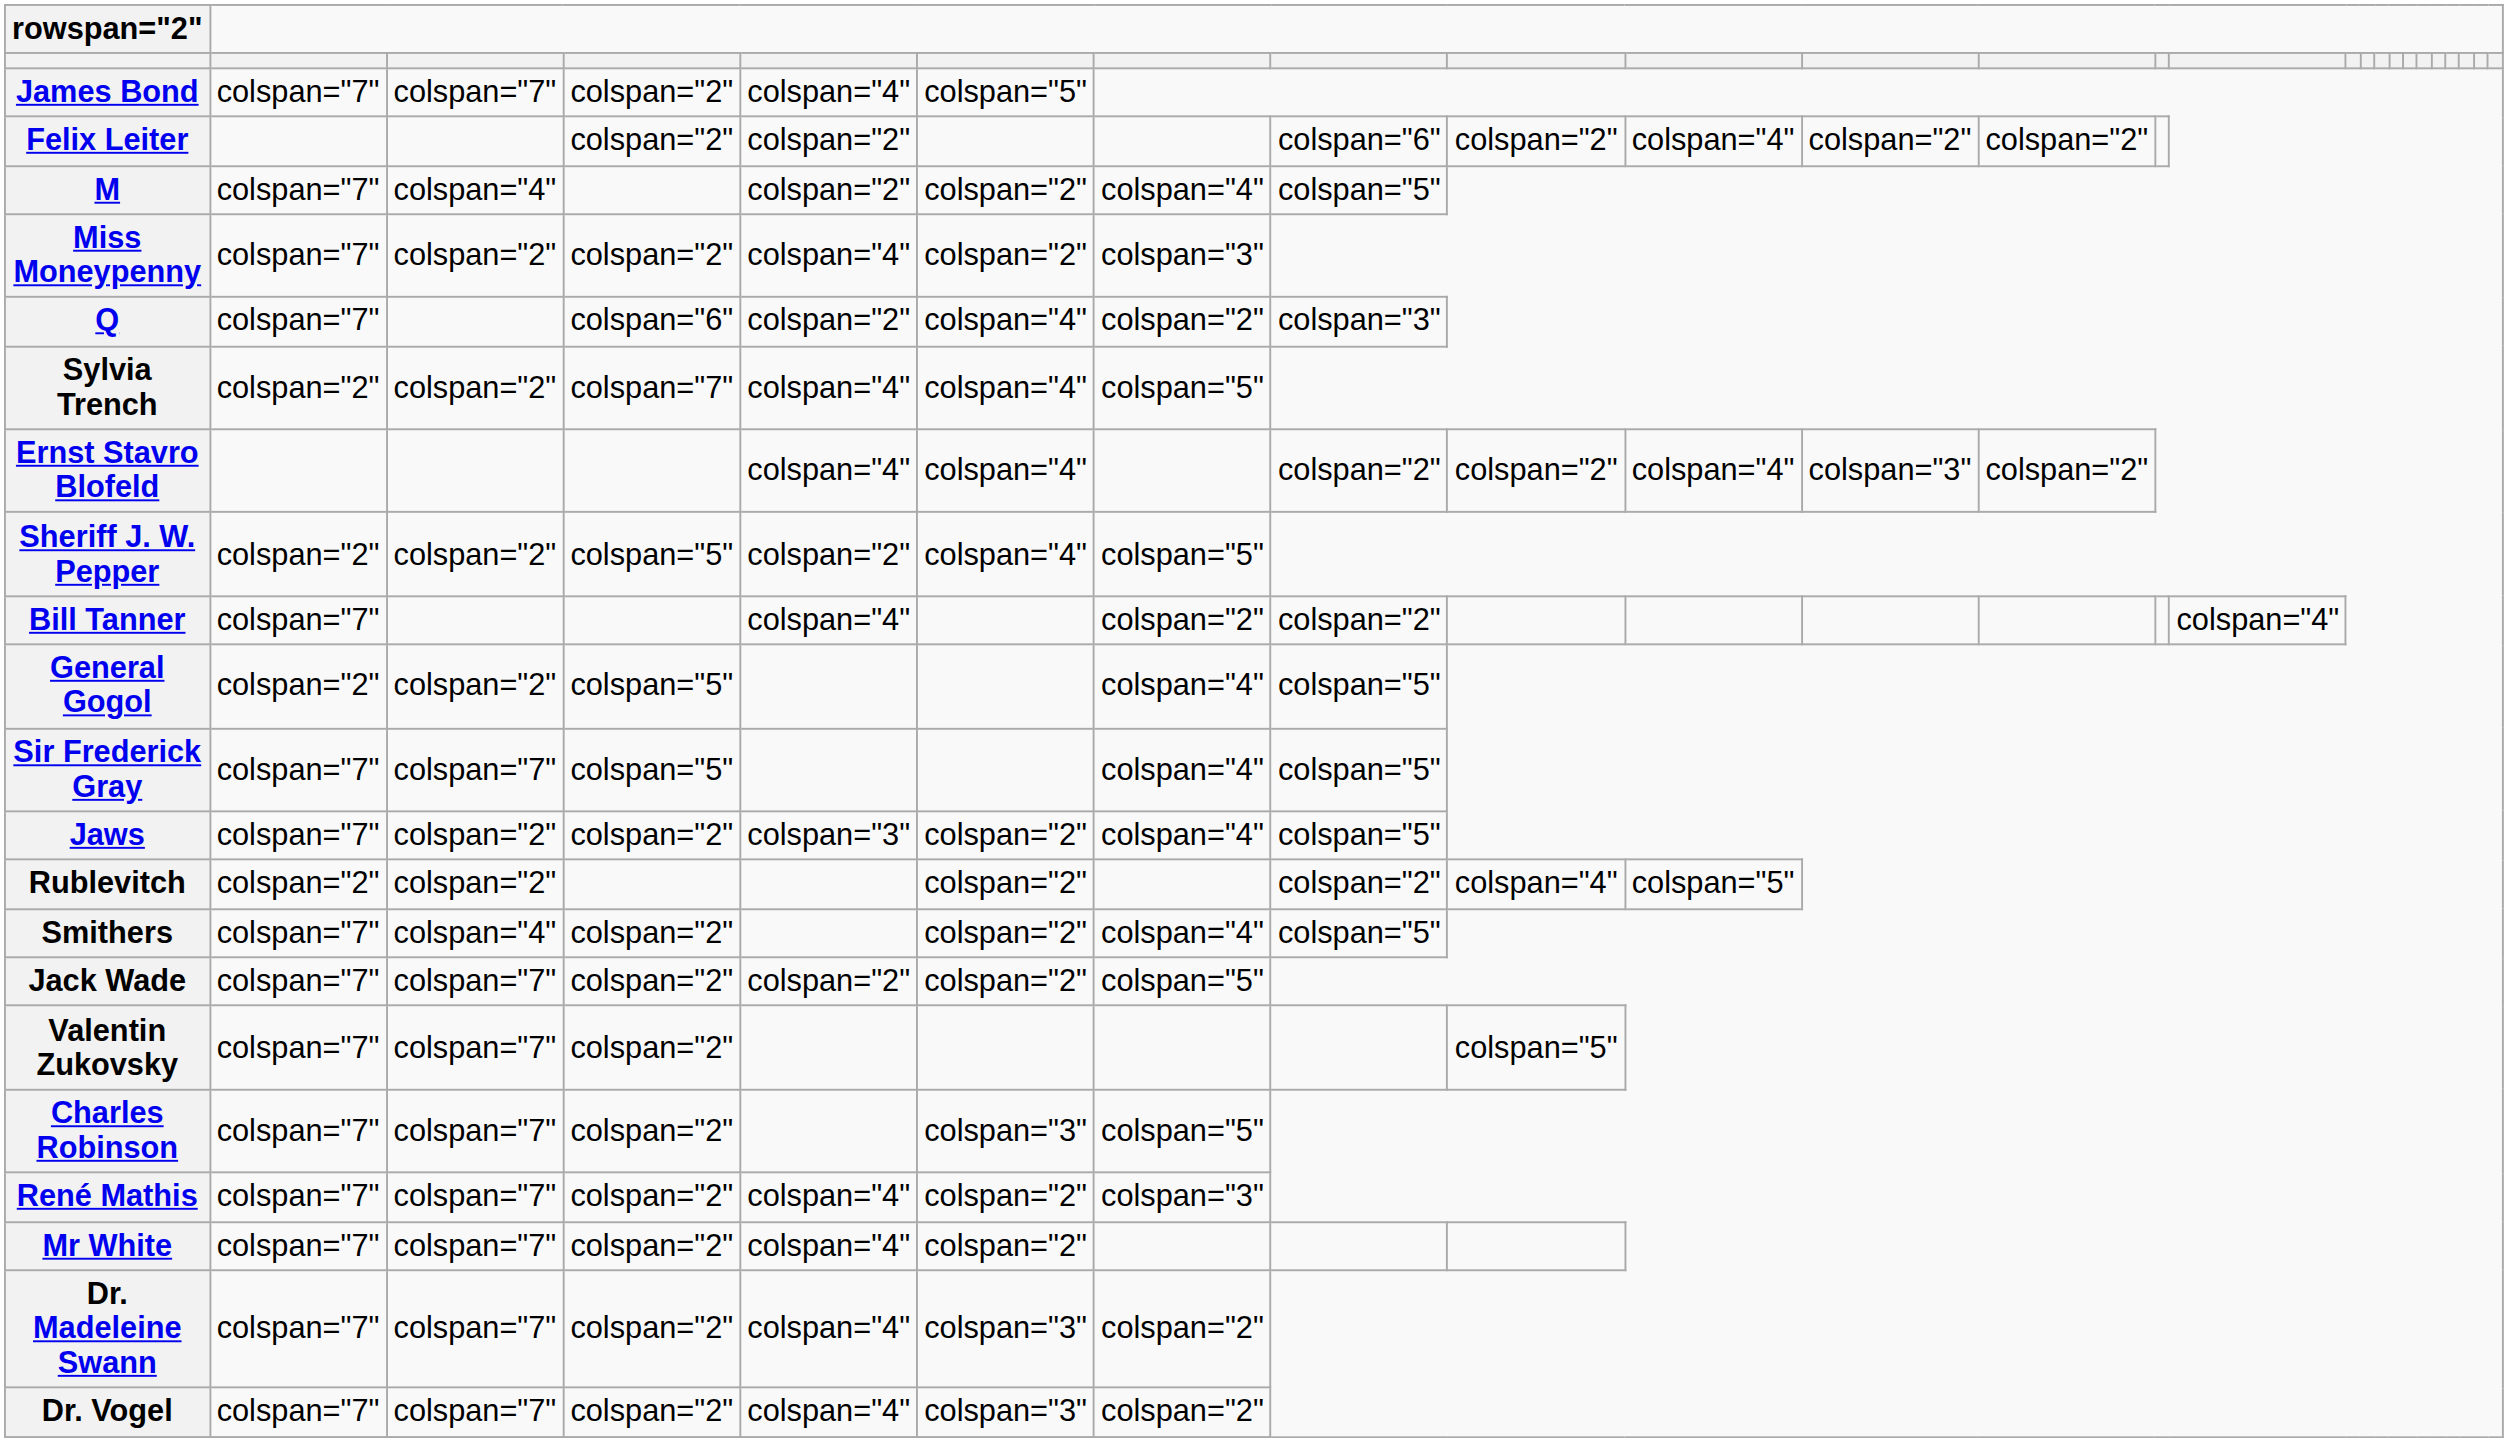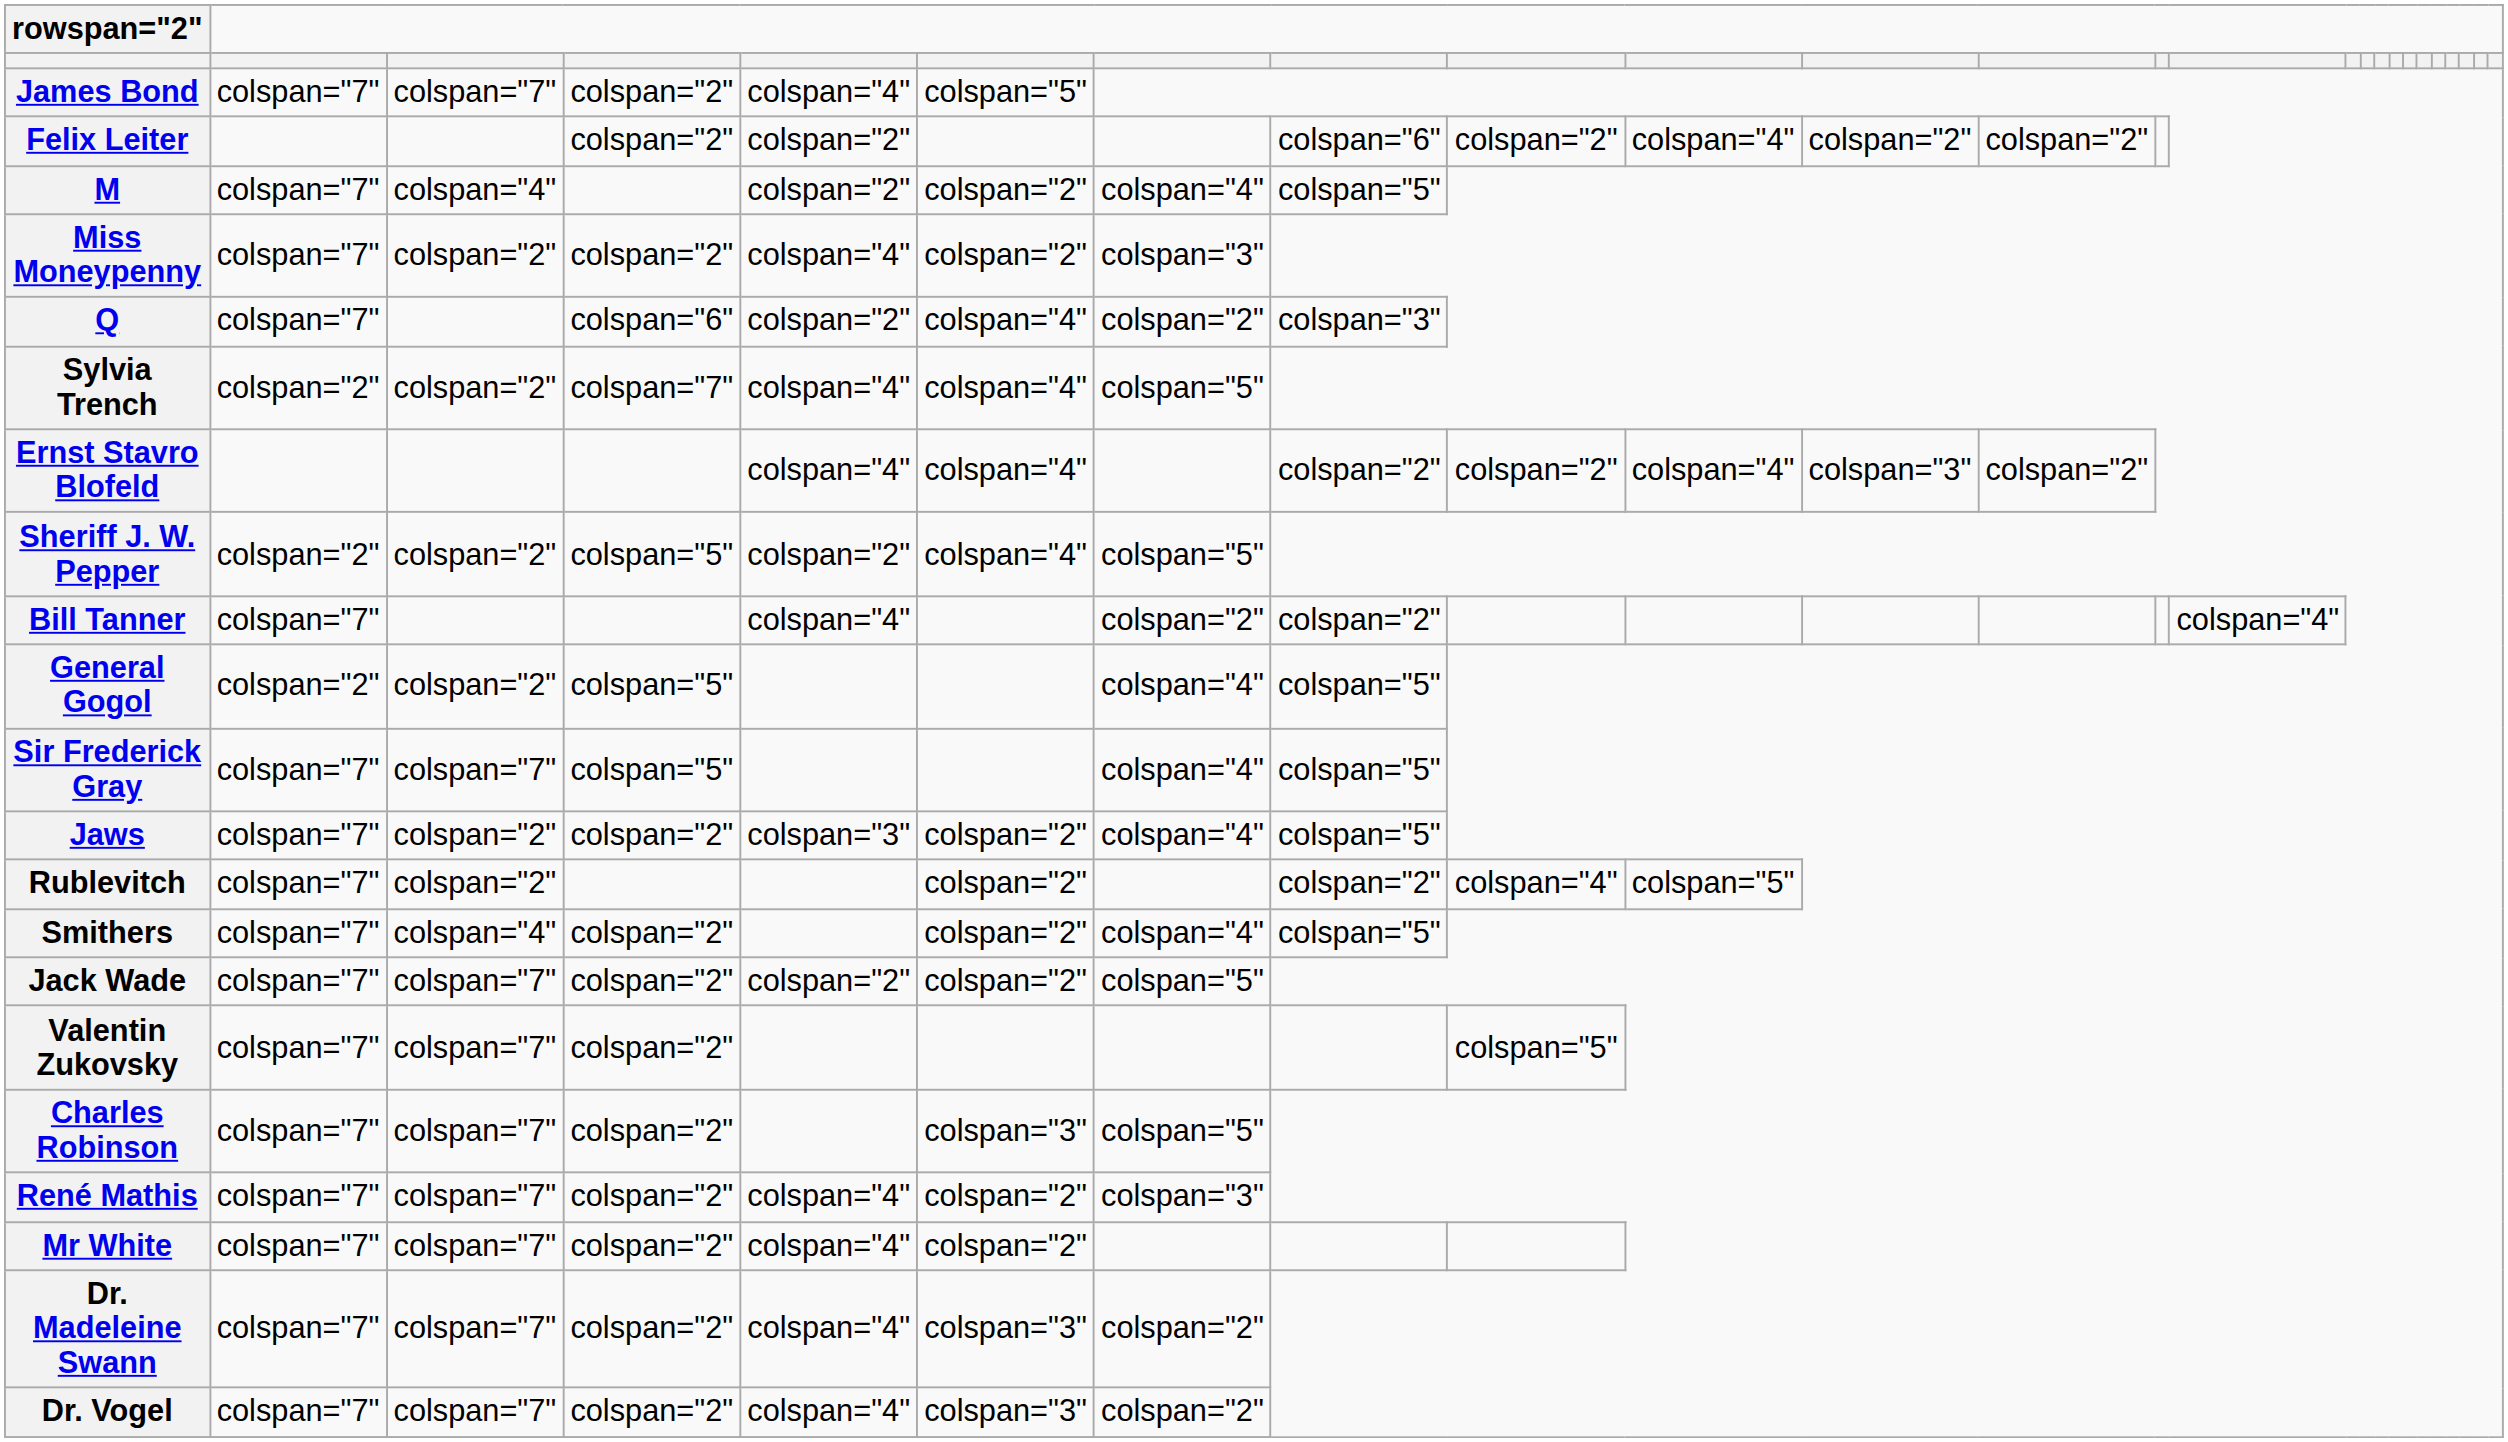(298, 883) colspan="2" -> (298, 883) colspan="7"
